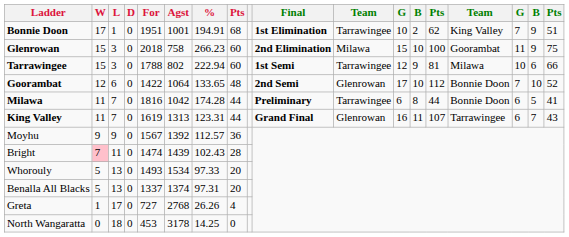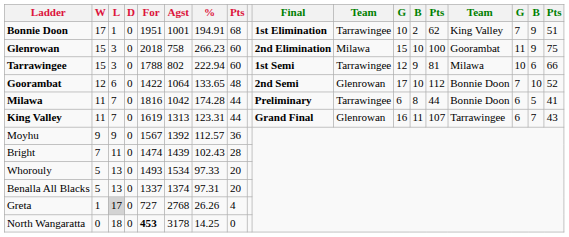(98, 153) pink background -> (98, 153) no background
(116, 205) no background -> (116, 205) lightgrey background
(148, 223) normal -> (148, 223) bold
